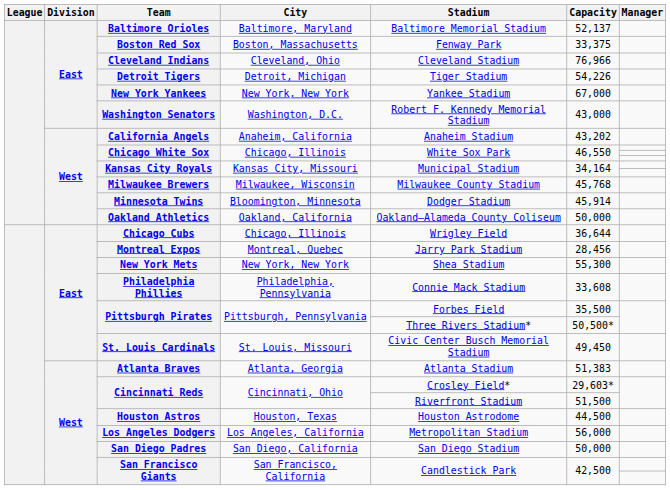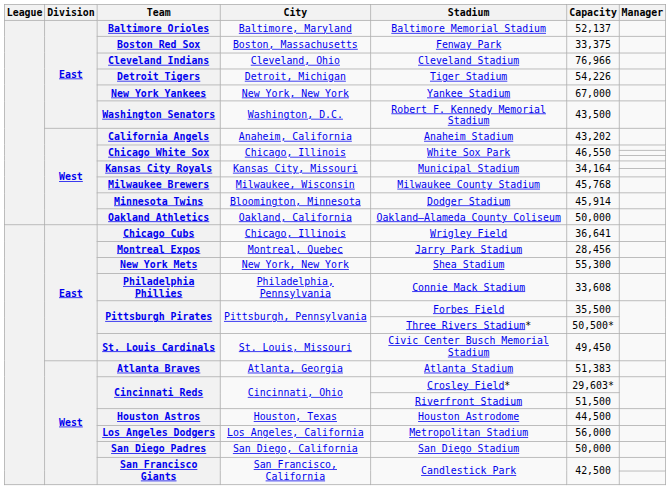(593, 115) 43,000 -> (593, 115) 43,500
(593, 233) 36,644 -> (593, 233) 36,641
